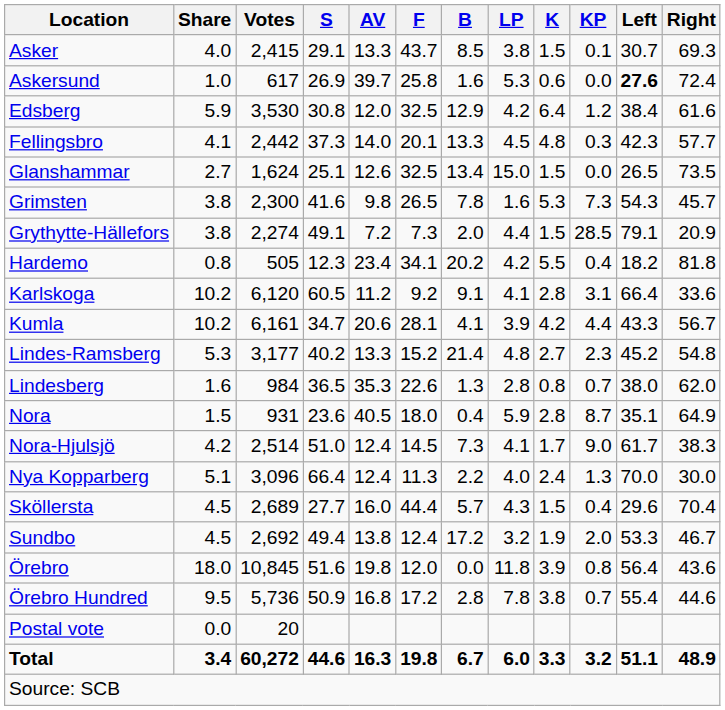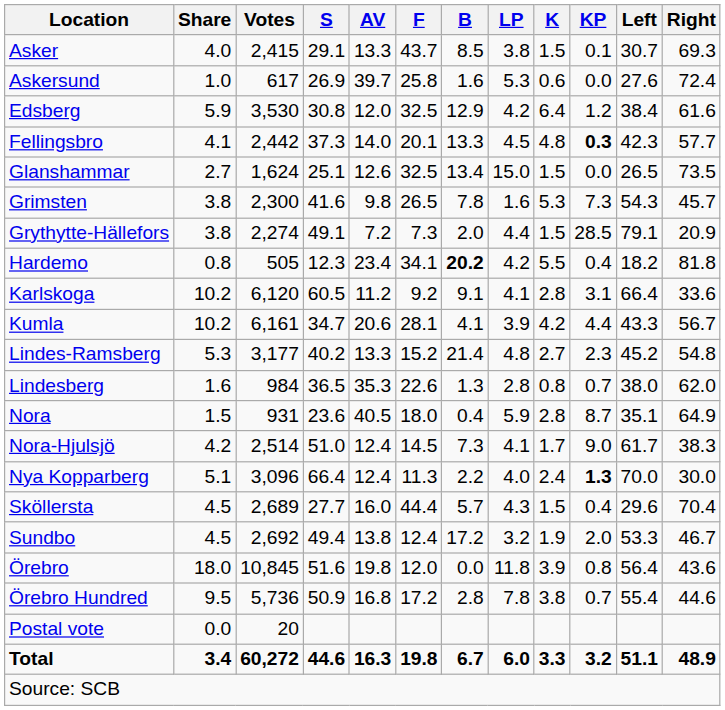(639, 80) bold -> (639, 80) normal
(598, 141) normal -> (598, 141) bold
(465, 263) normal -> (465, 263) bold
(598, 476) normal -> (598, 476) bold
